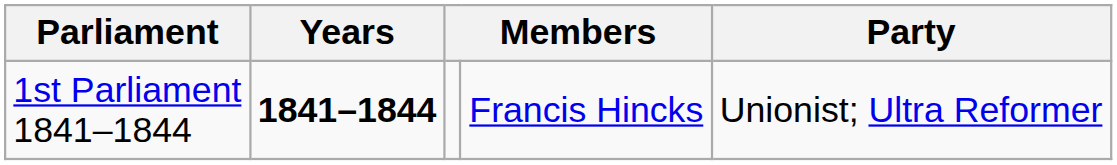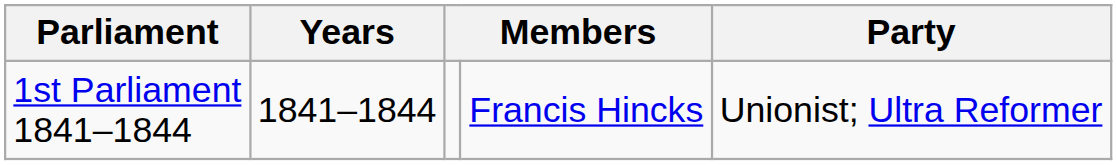(347, 109) bold -> (347, 109) normal
